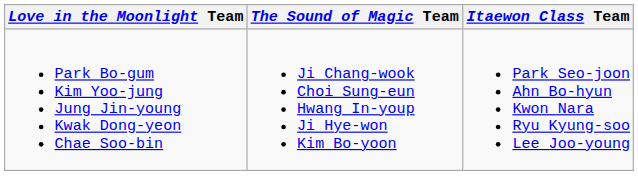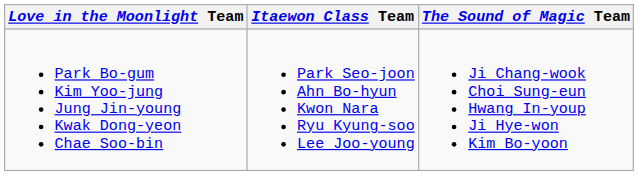columns swapped: (548, 17) <-> (355, 17)
